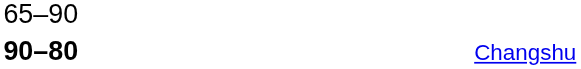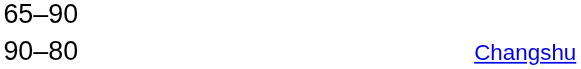(41, 51) bold -> (41, 51) normal
